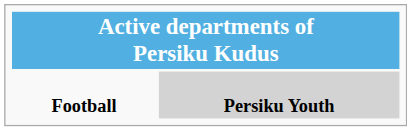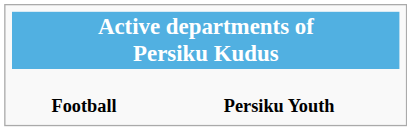(279, 105) lightgrey background -> (279, 105) no background
